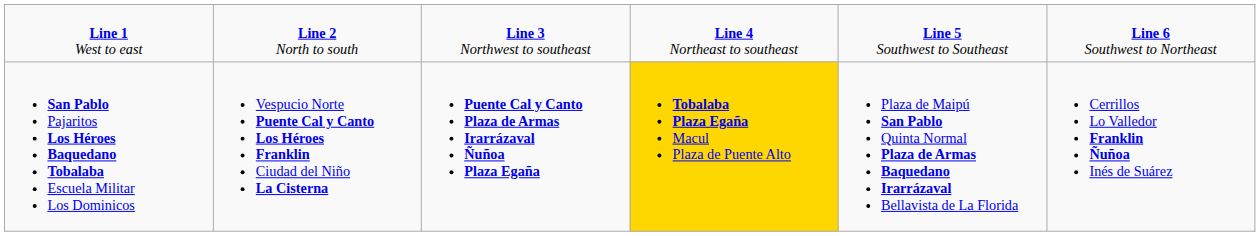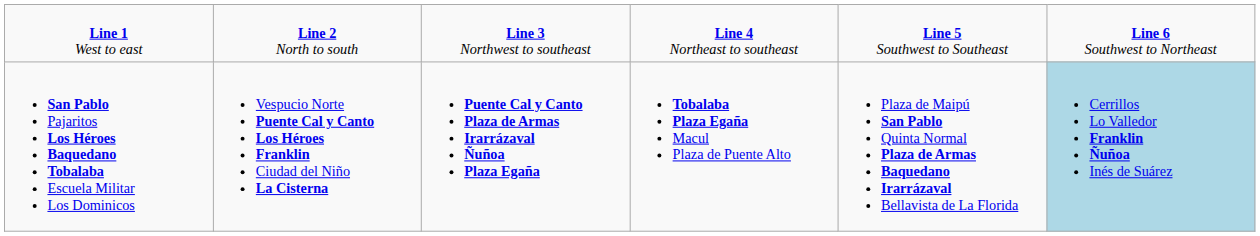(734, 130) gold background -> (734, 130) no background
(1151, 139) no background -> (1151, 139) lightblue background
